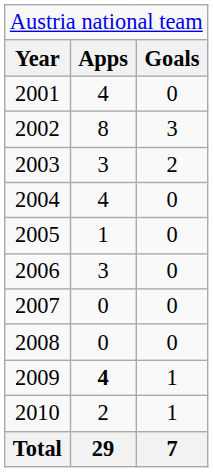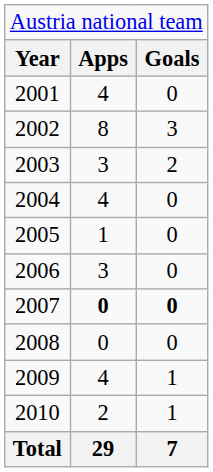(103, 306) normal -> (103, 306) bold
(172, 306) normal -> (172, 306) bold
(103, 377) bold -> (103, 377) normal
